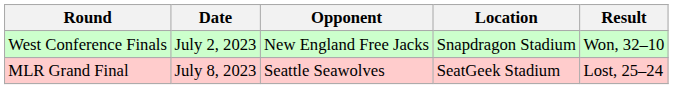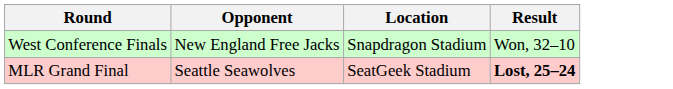- column: (215, 17)
(623, 70) normal -> (535, 70) bold
